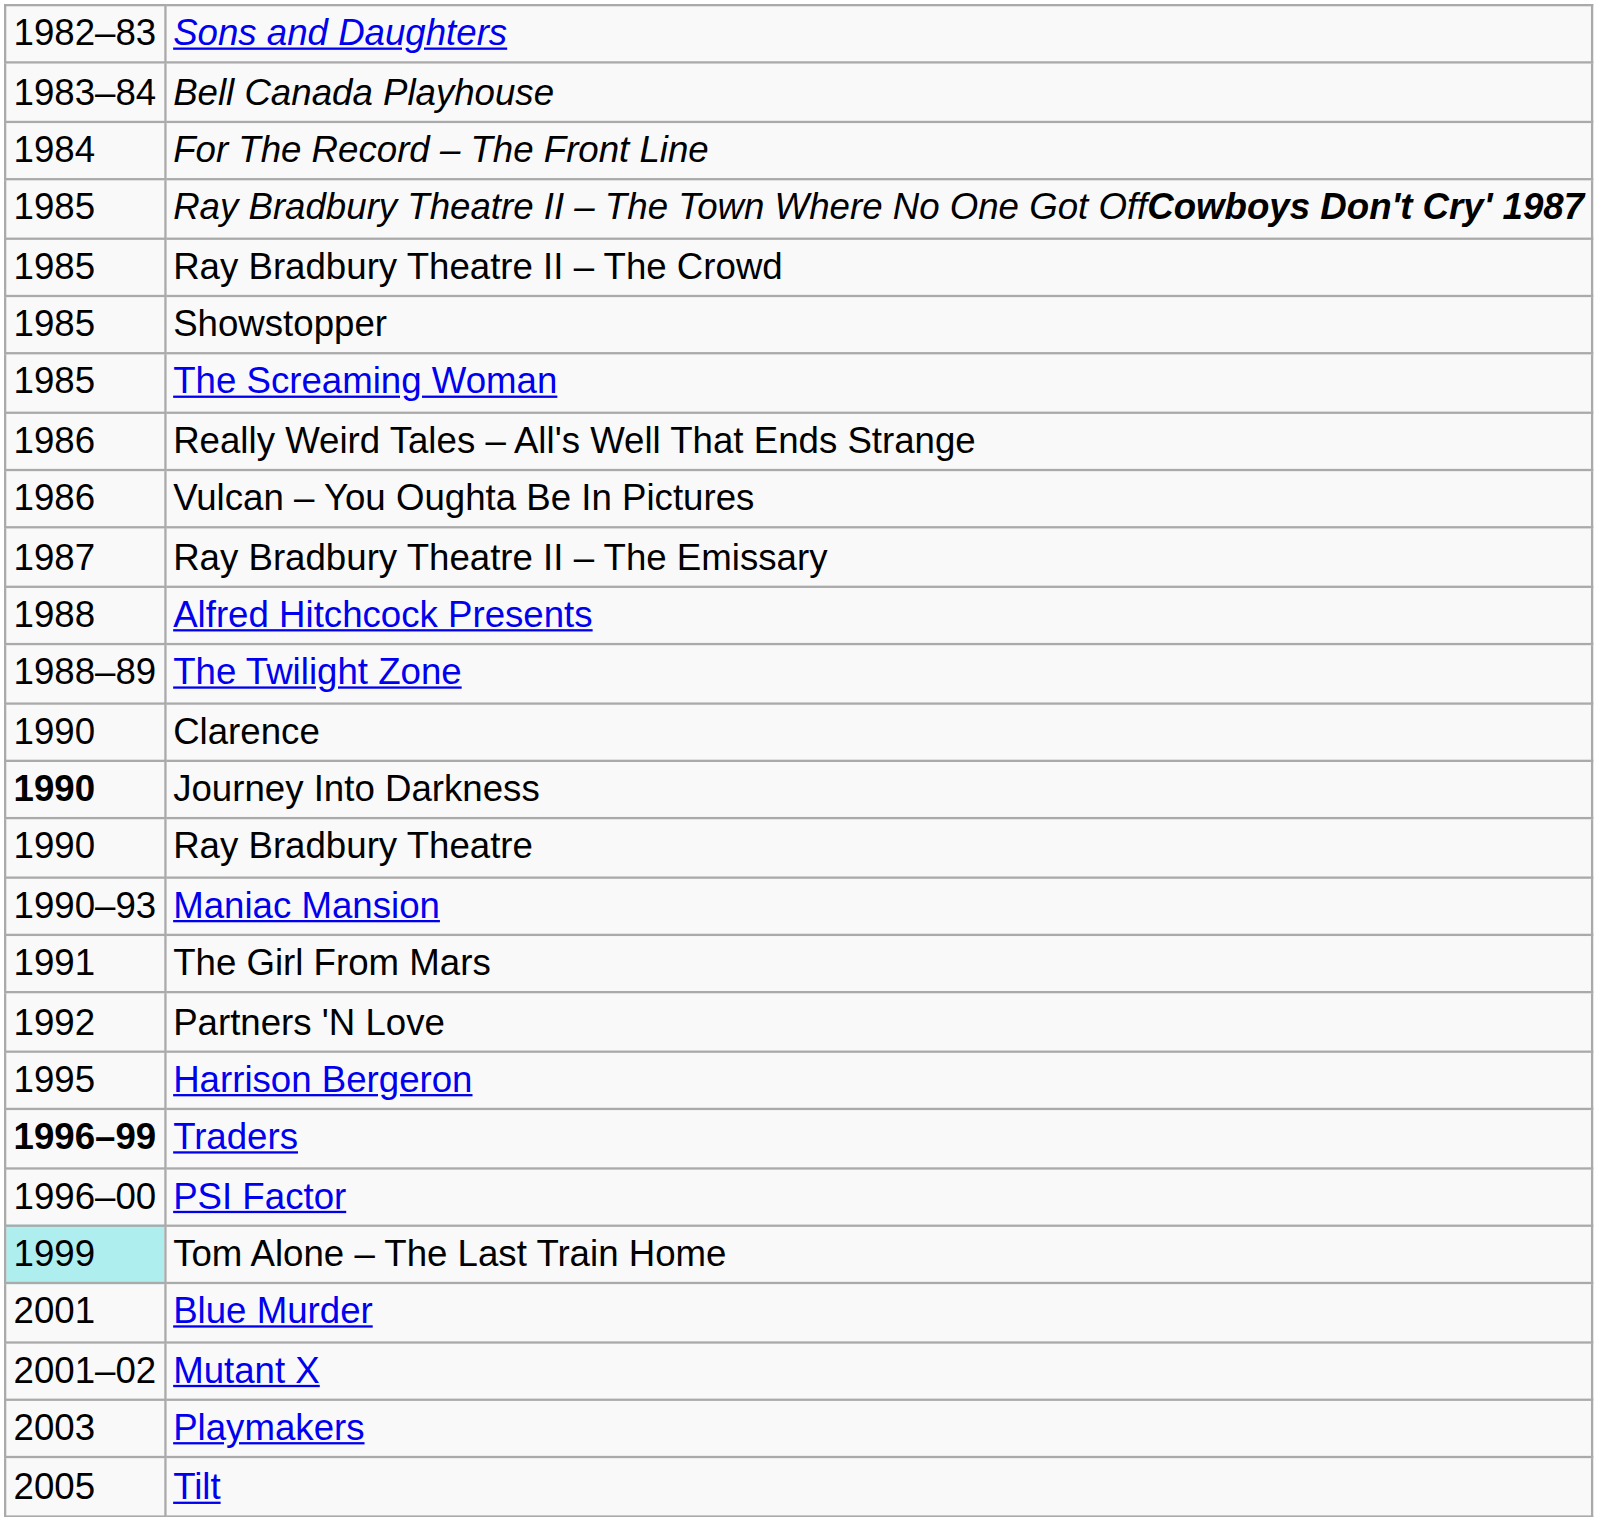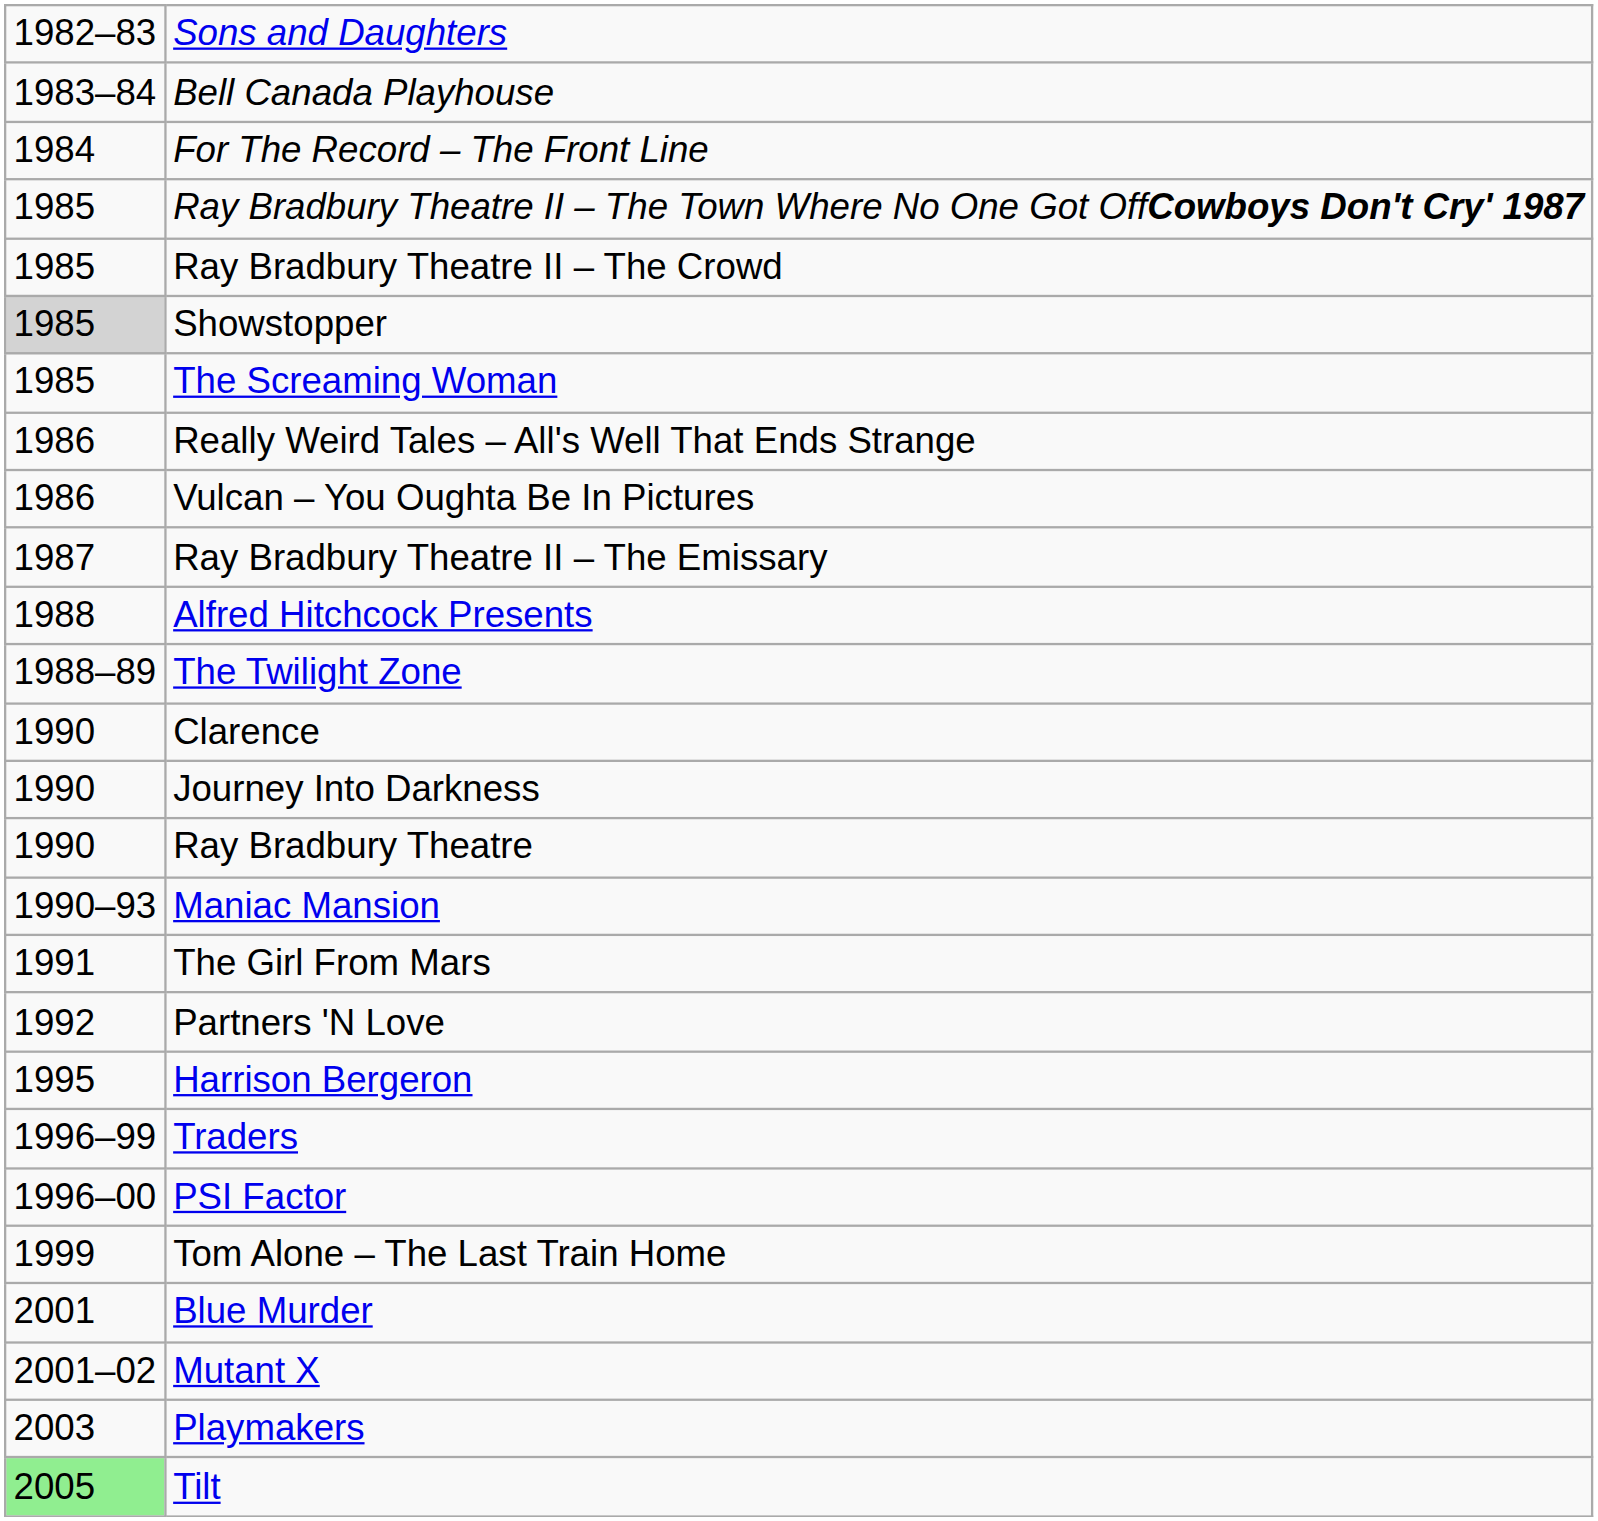(54, 324) no background -> (54, 324) lightgrey background
(54, 788) bold -> (54, 788) normal
(85, 1137) bold -> (85, 1137) normal
(54, 1253) paleturquoise background -> (54, 1253) no background
(54, 1486) no background -> (54, 1486) lightgreen background
